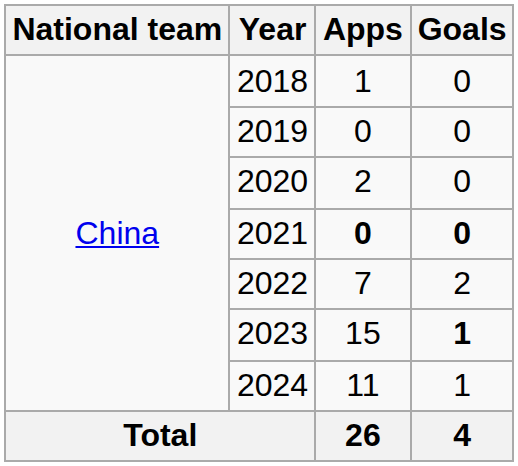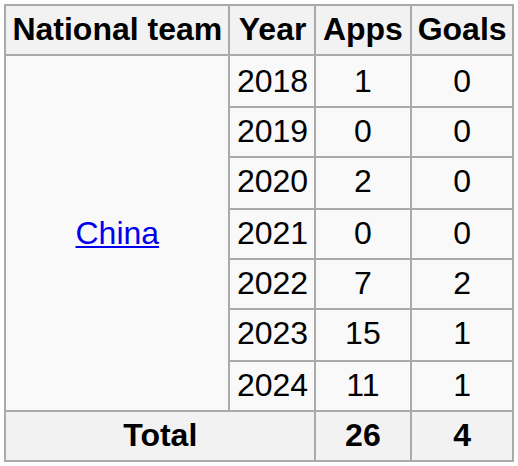(363, 232) bold -> (363, 232) normal
(462, 232) bold -> (462, 232) normal
(462, 334) bold -> (462, 334) normal
